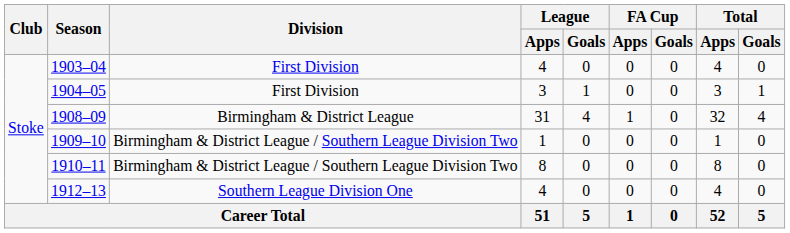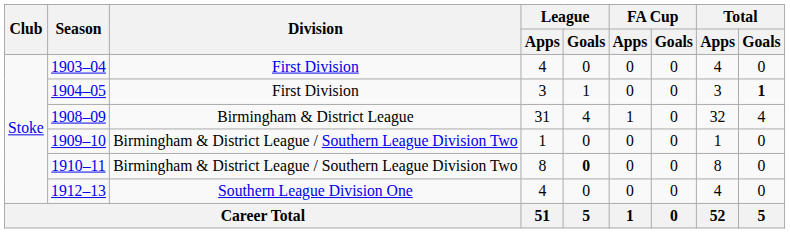(761, 91) normal -> (761, 91) bold
(586, 166) normal -> (586, 166) bold
